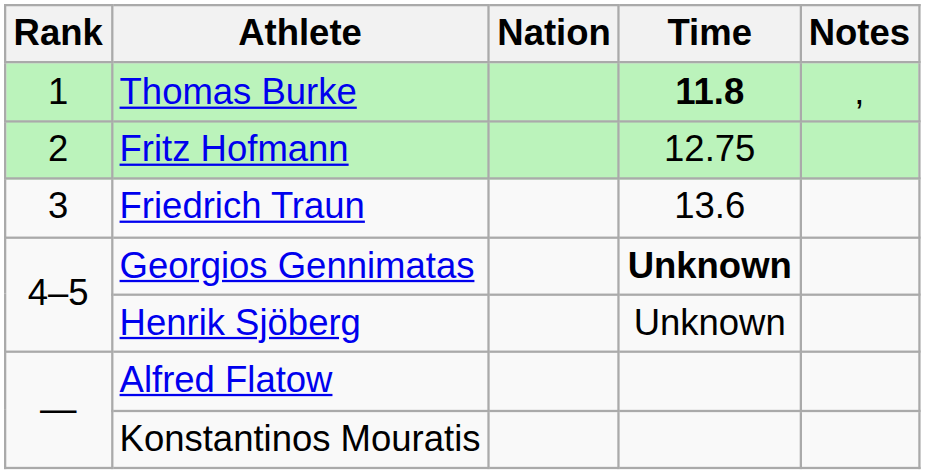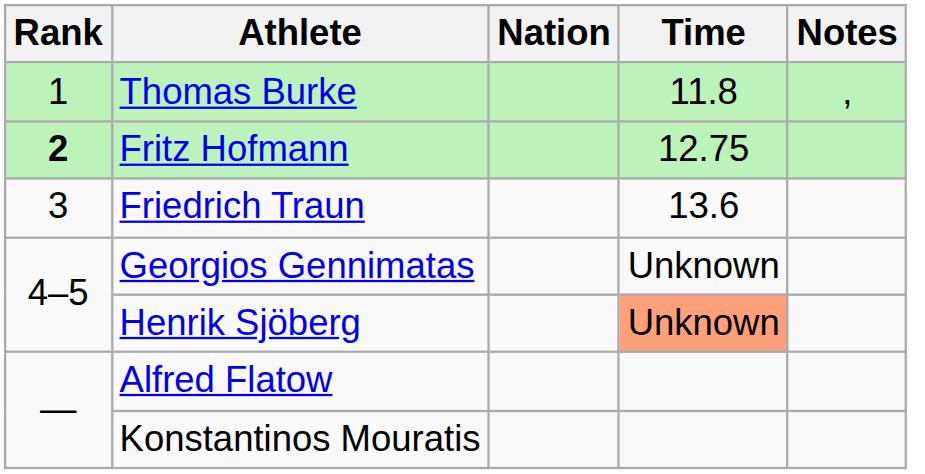(710, 91) bold -> (704, 91) normal
(58, 149) normal -> (58, 149) bold
(710, 264) bold -> (704, 264) normal
(710, 322) no background -> (704, 322) lightsalmon background
